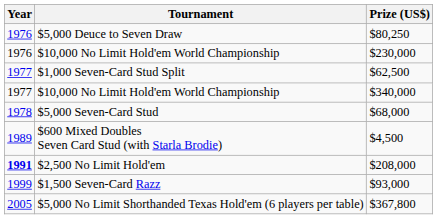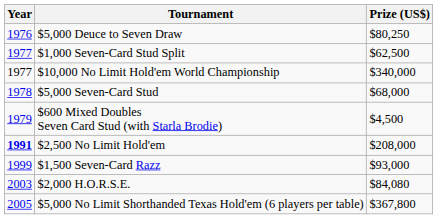- row: (159, 53)
(20, 138) 1989 -> (20, 118) 1979
+ row: (84, 184)
